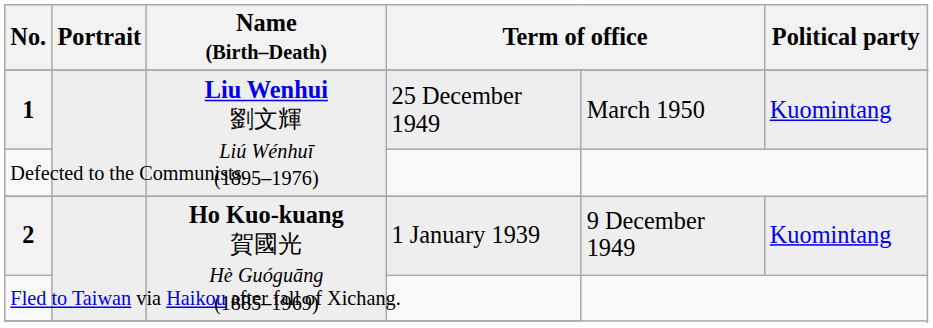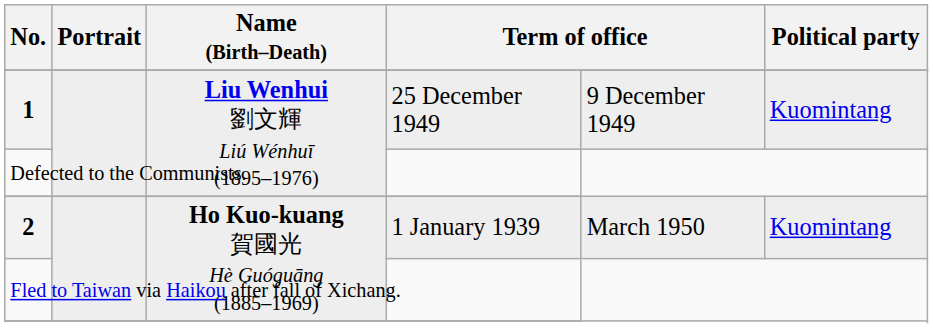(646, 109) March 1950 -> (646, 109) 9 December 1949
(646, 235) 9 December 1949 -> (646, 226) March 1950
